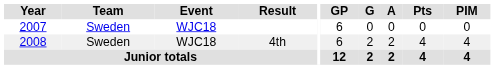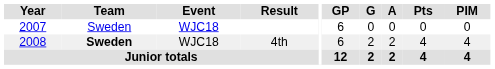(108, 42) normal -> (109, 42) bold
